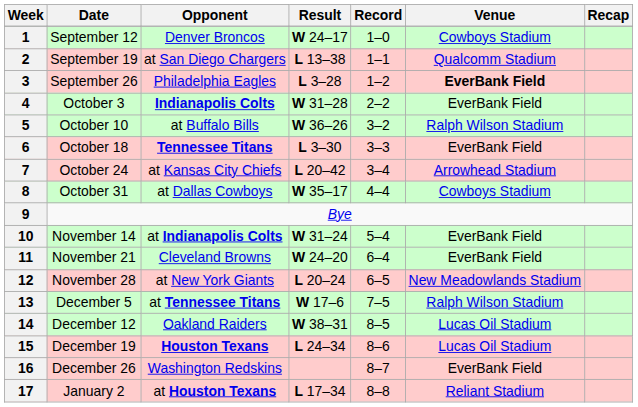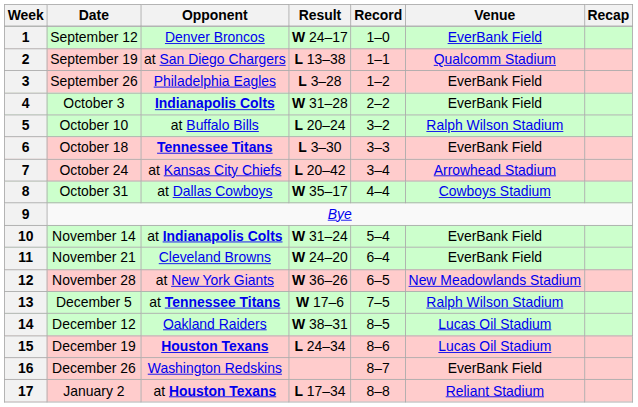(495, 37) Cowboys Stadium -> (495, 37) EverBank Field
(495, 81) bold -> (495, 81) normal
(320, 125) W 36–26 -> (320, 125) L 20–24
(320, 280) L 20–24 -> (320, 280) W 36–26
